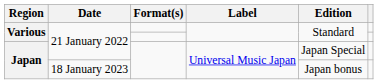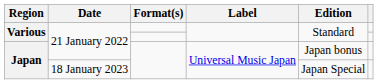(333, 50) Japan Special -> (333, 50) Japan bonus
(333, 69) Japan bonus -> (333, 69) Japan Special
